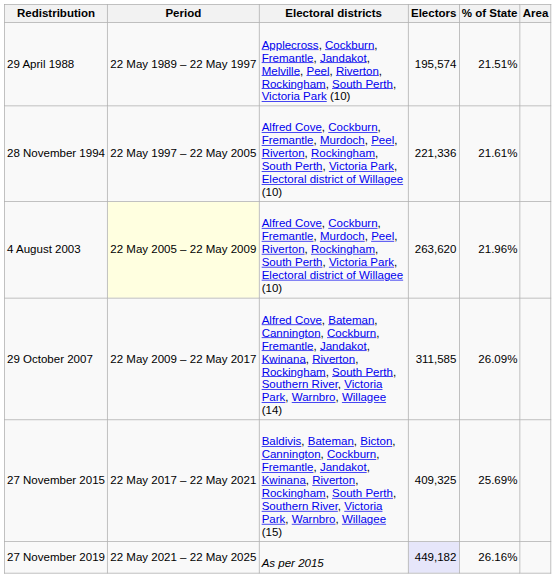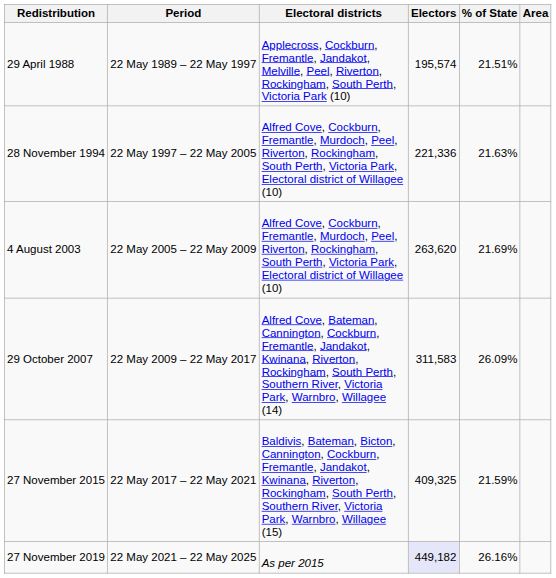(498, 153) 21.61% -> (498, 153) 21.63%
(183, 249) lightyellow background -> (183, 249) no background
(498, 249) 21.96% -> (498, 249) 21.69%
(436, 358) 311,585 -> (436, 358) 311,583
(498, 480) 25.69% -> (498, 480) 21.59%
